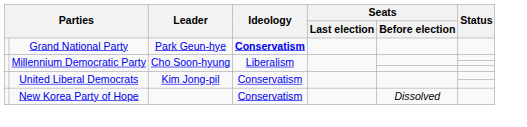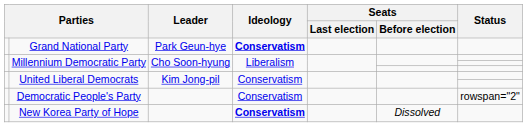+ row: (79, 96)
(270, 96) normal -> (270, 113) bold
